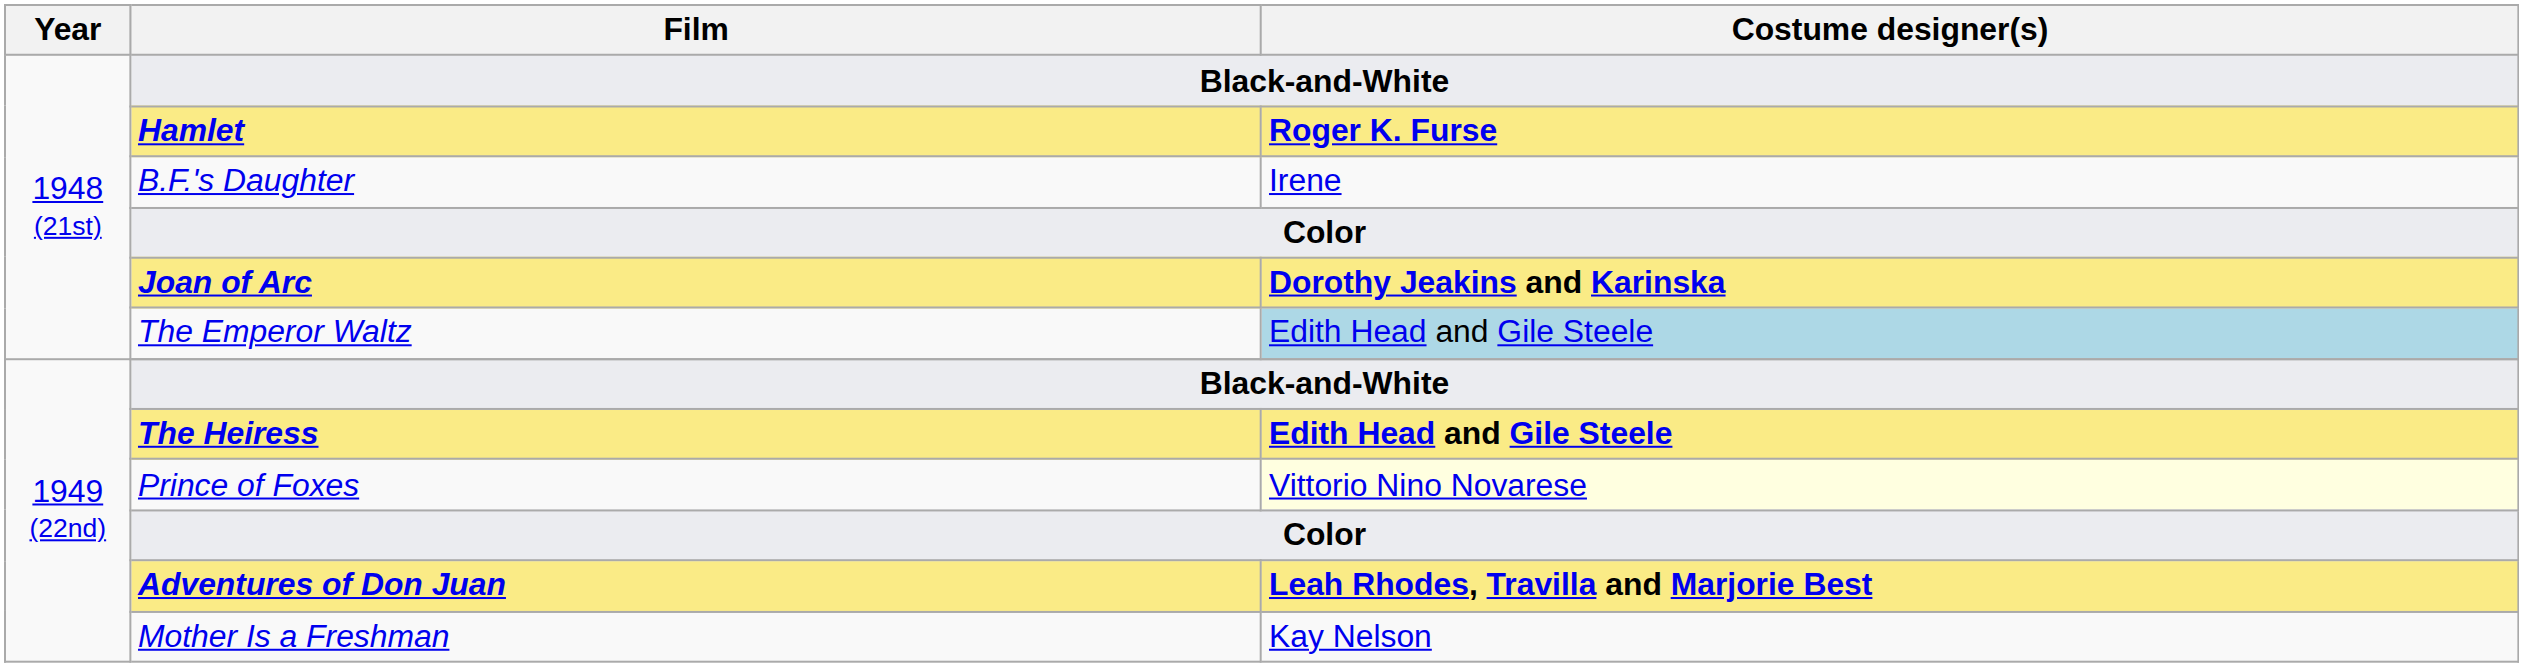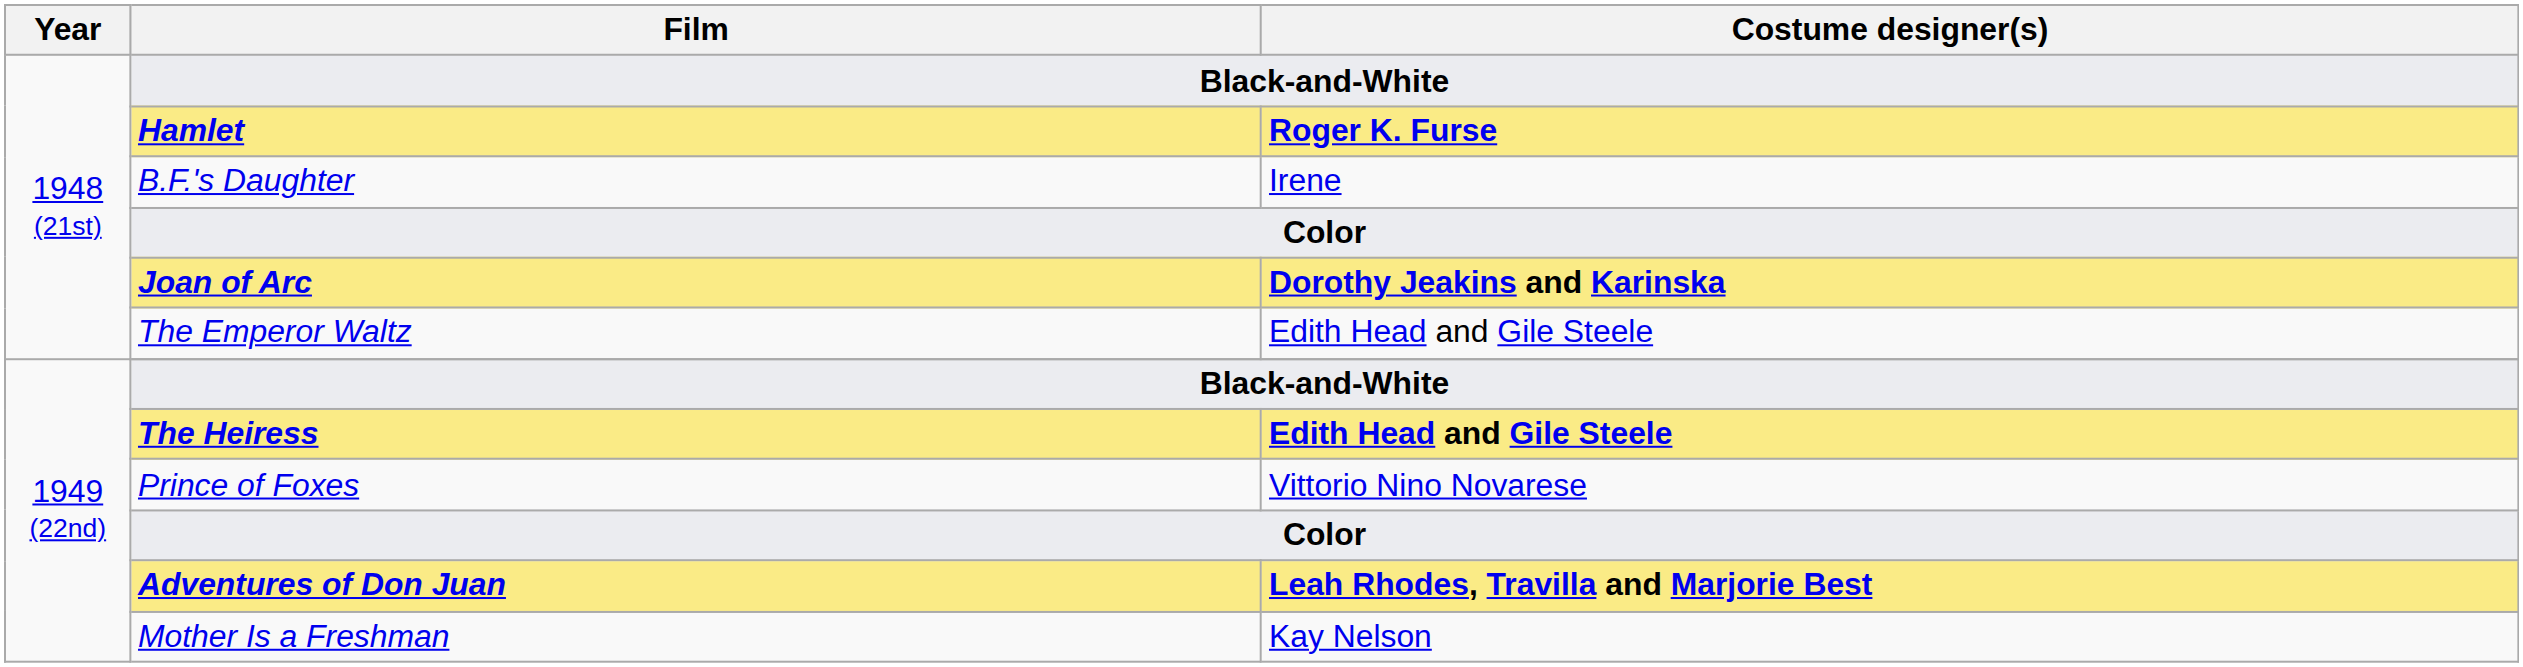(1461, 332) lightblue background -> (1461, 332) no background
(1428, 484) lightyellow background -> (1428, 484) no background
